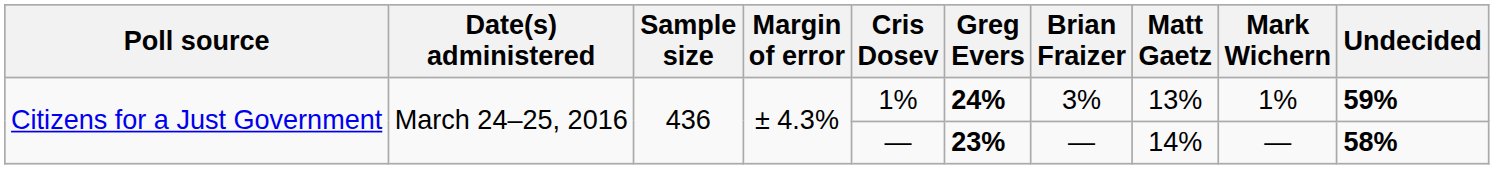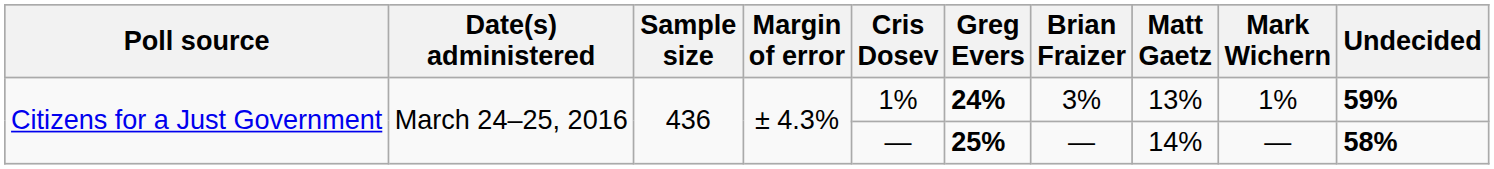(978, 142) 23% -> (978, 142) 25%
